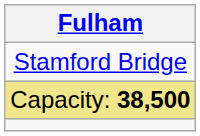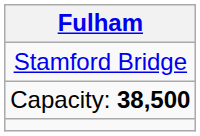(100, 99) khaki background -> (100, 99) no background
